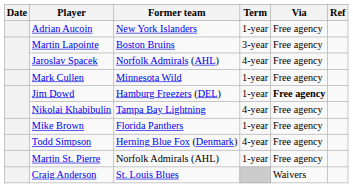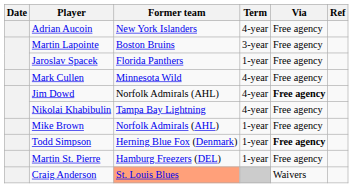(255, 28) 1-year -> (255, 28) 4-year
(167, 61) Norfolk Admirals (AHL) -> (150, 61) Florida Panthers
(255, 61) 4-year -> (255, 61) 1-year
(255, 77) 1-year -> (255, 77) 4-year
(168, 93) Hamburg Freezers (DEL) -> (167, 93) Norfolk Admirals (AHL)
(255, 93) 1-year -> (255, 93) 4-year
(150, 126) Florida Panthers -> (167, 126) Norfolk Admirals (AHL)
(255, 142) 4-year -> (255, 142) 1-year
(298, 142) normal -> (299, 142) bold
(167, 158) Norfolk Admirals (AHL) -> (168, 158) Hamburg Freezers (DEL)
(147, 175) no background -> (147, 175) lightsalmon background
